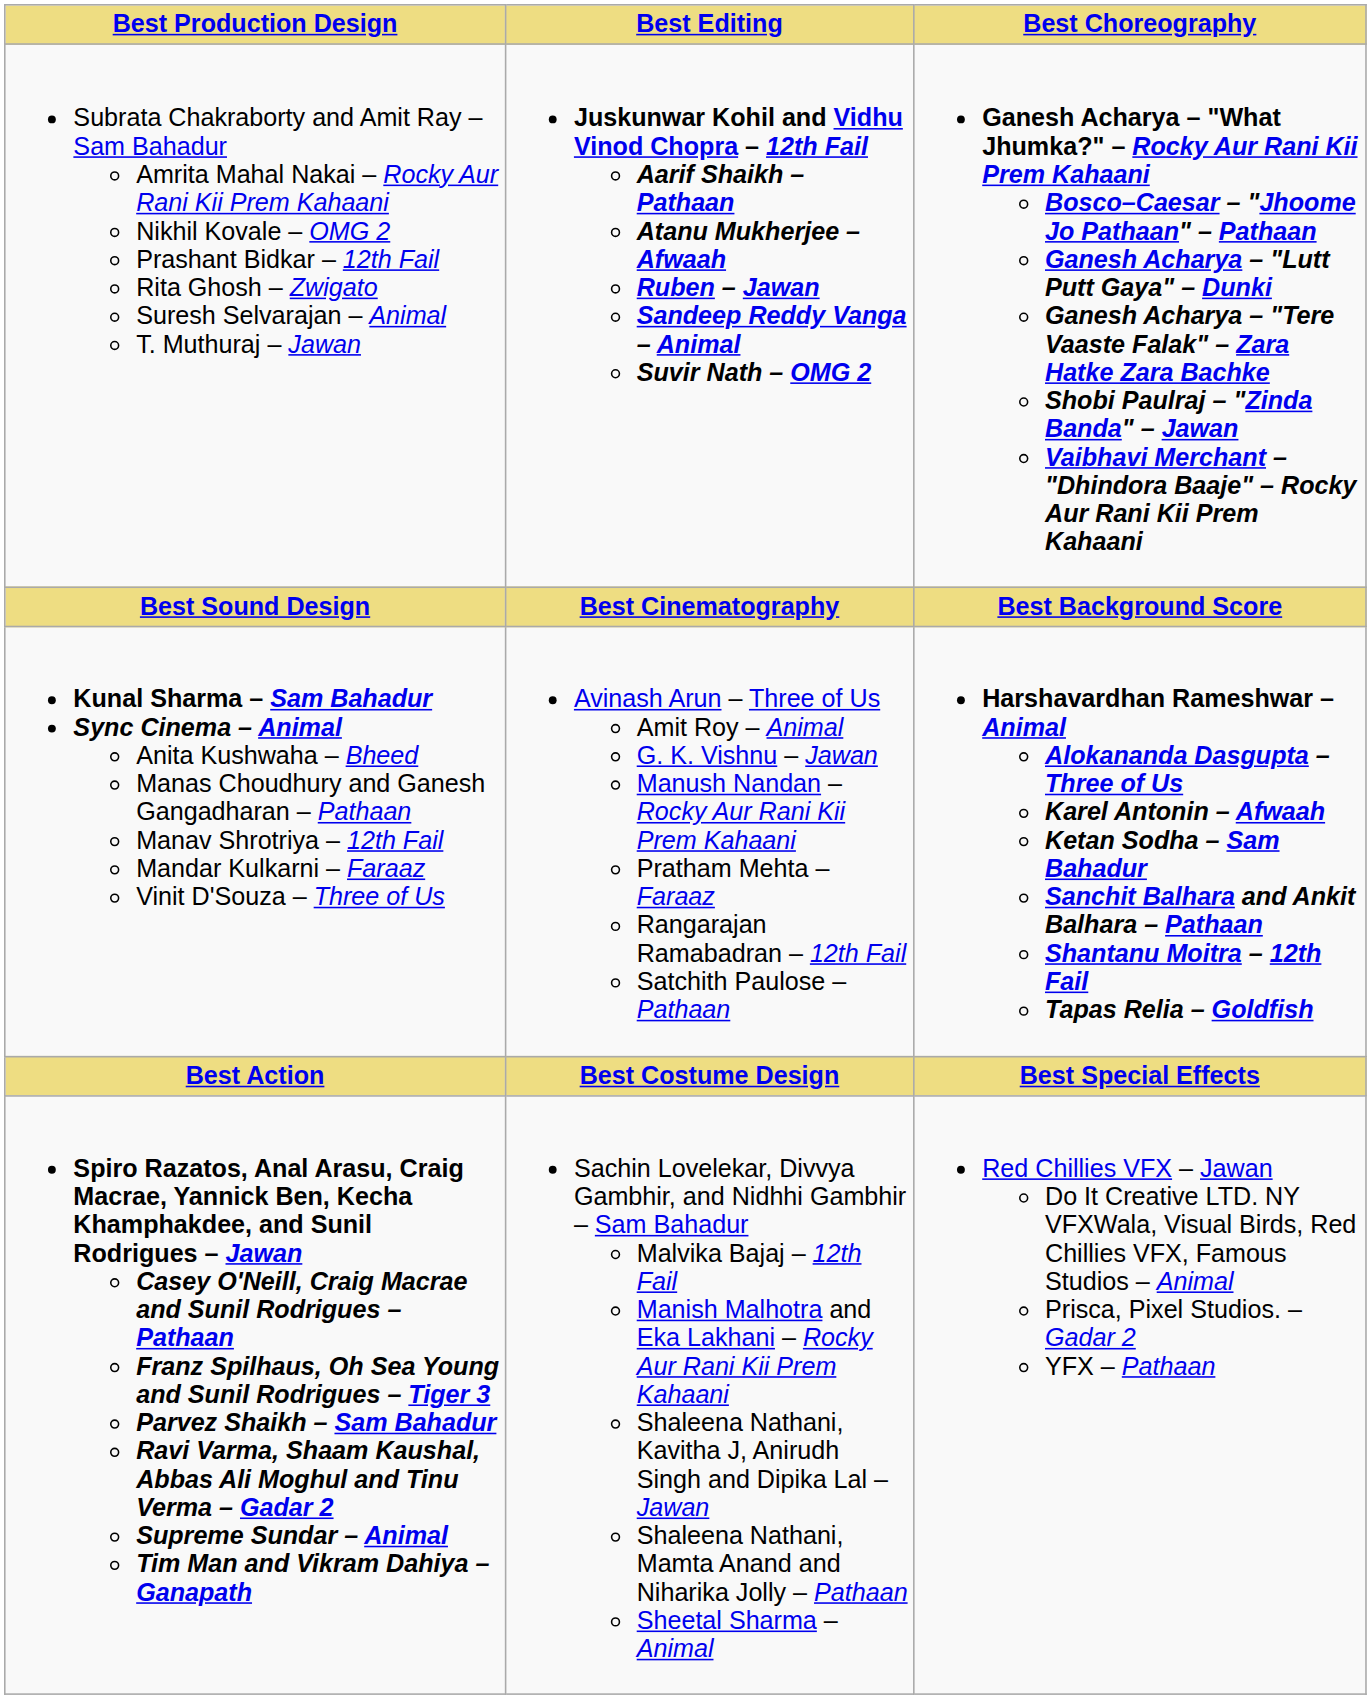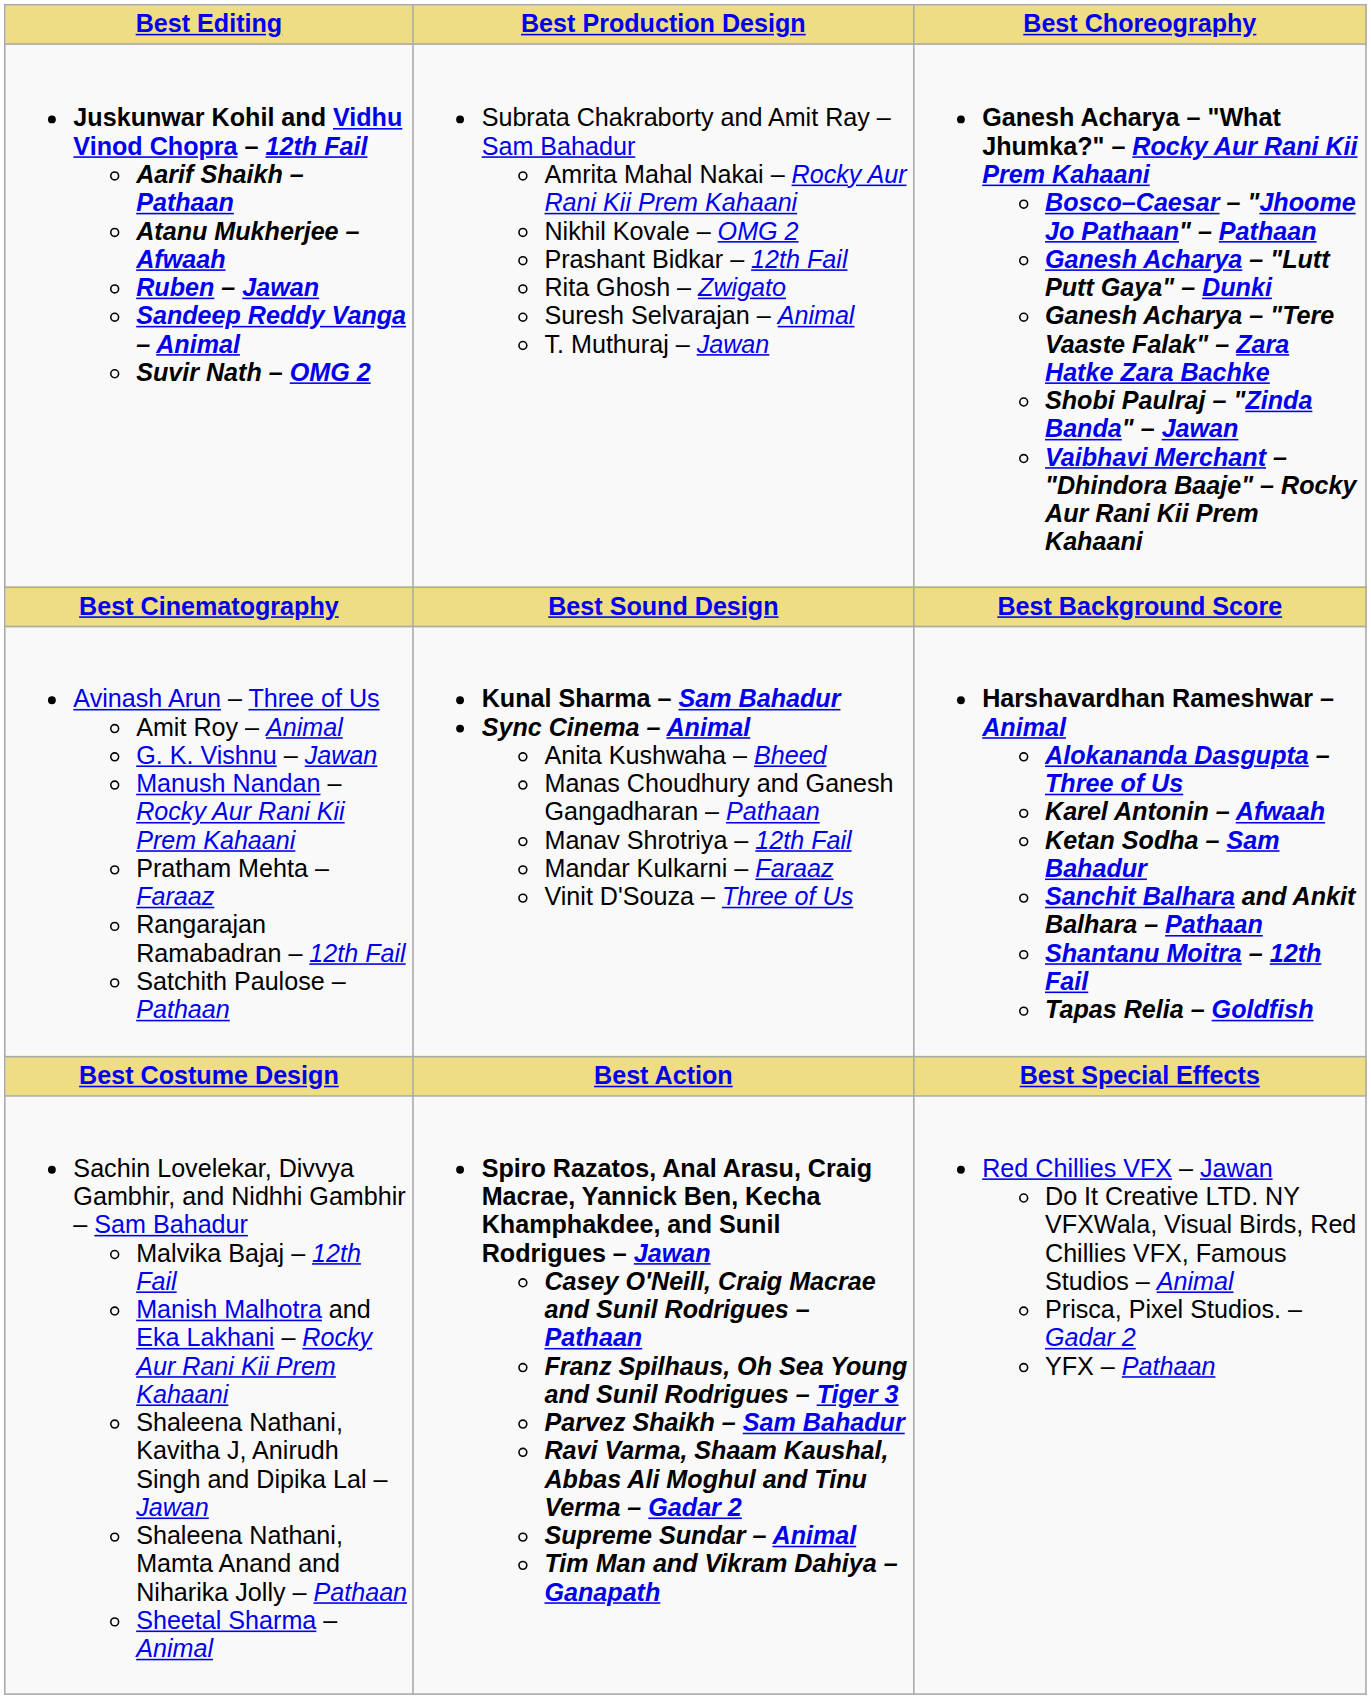columns swapped: (709, 24) <-> (255, 24)
